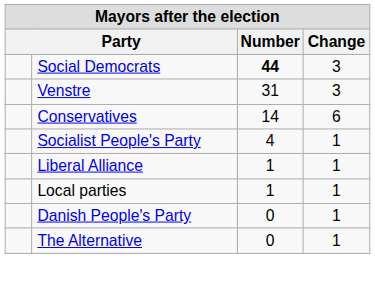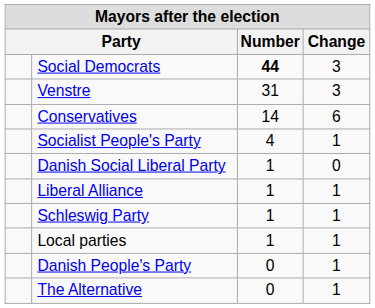+ row: (132, 166)
+ row: (93, 215)
